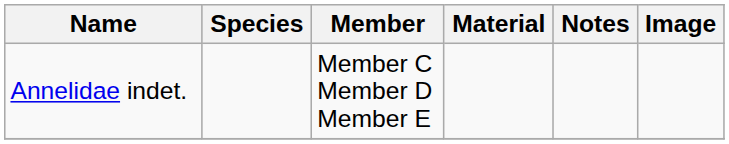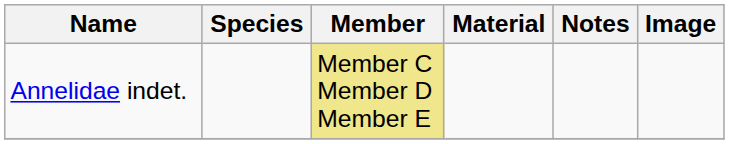(375, 90) no background -> (375, 90) khaki background
